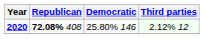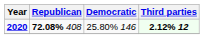(169, 27) normal -> (169, 27) bold
